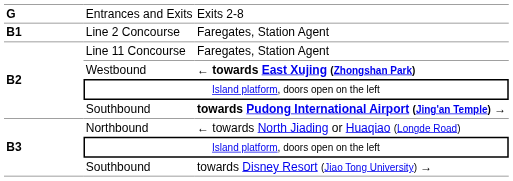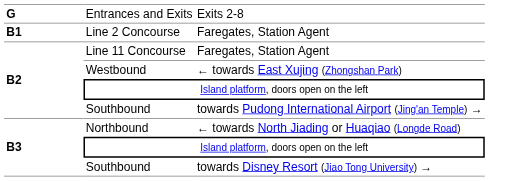(306, 70) bold -> (299, 70) normal
(352, 109) bold -> (340, 109) normal
